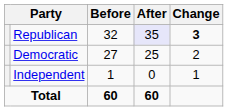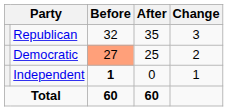(152, 34) lavender background -> (152, 34) no background
(196, 34) bold -> (196, 34) normal
(111, 55) no background -> (111, 55) lightsalmon background
(111, 75) normal -> (111, 75) bold
